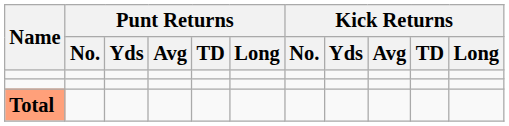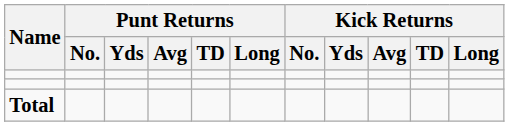(32, 104) lightsalmon background -> (32, 104) no background
